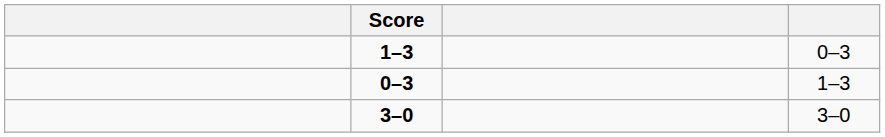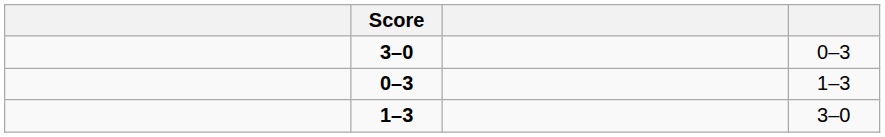(397, 52) 1–3 -> (397, 52) 3–0
(397, 115) 3–0 -> (397, 115) 1–3
